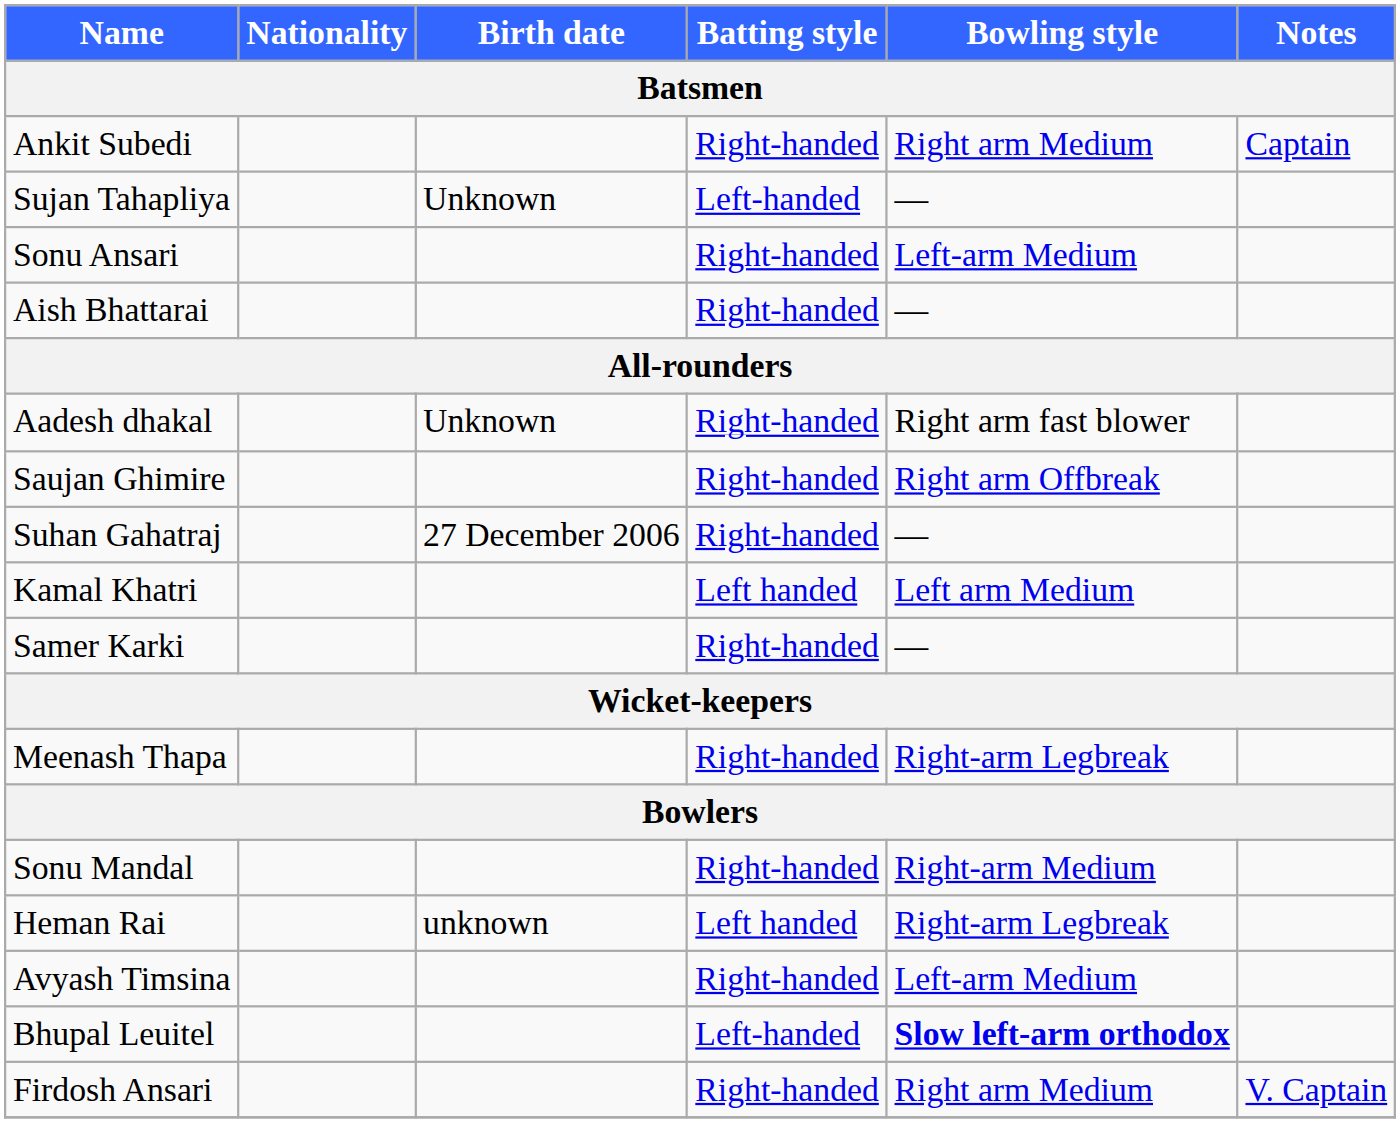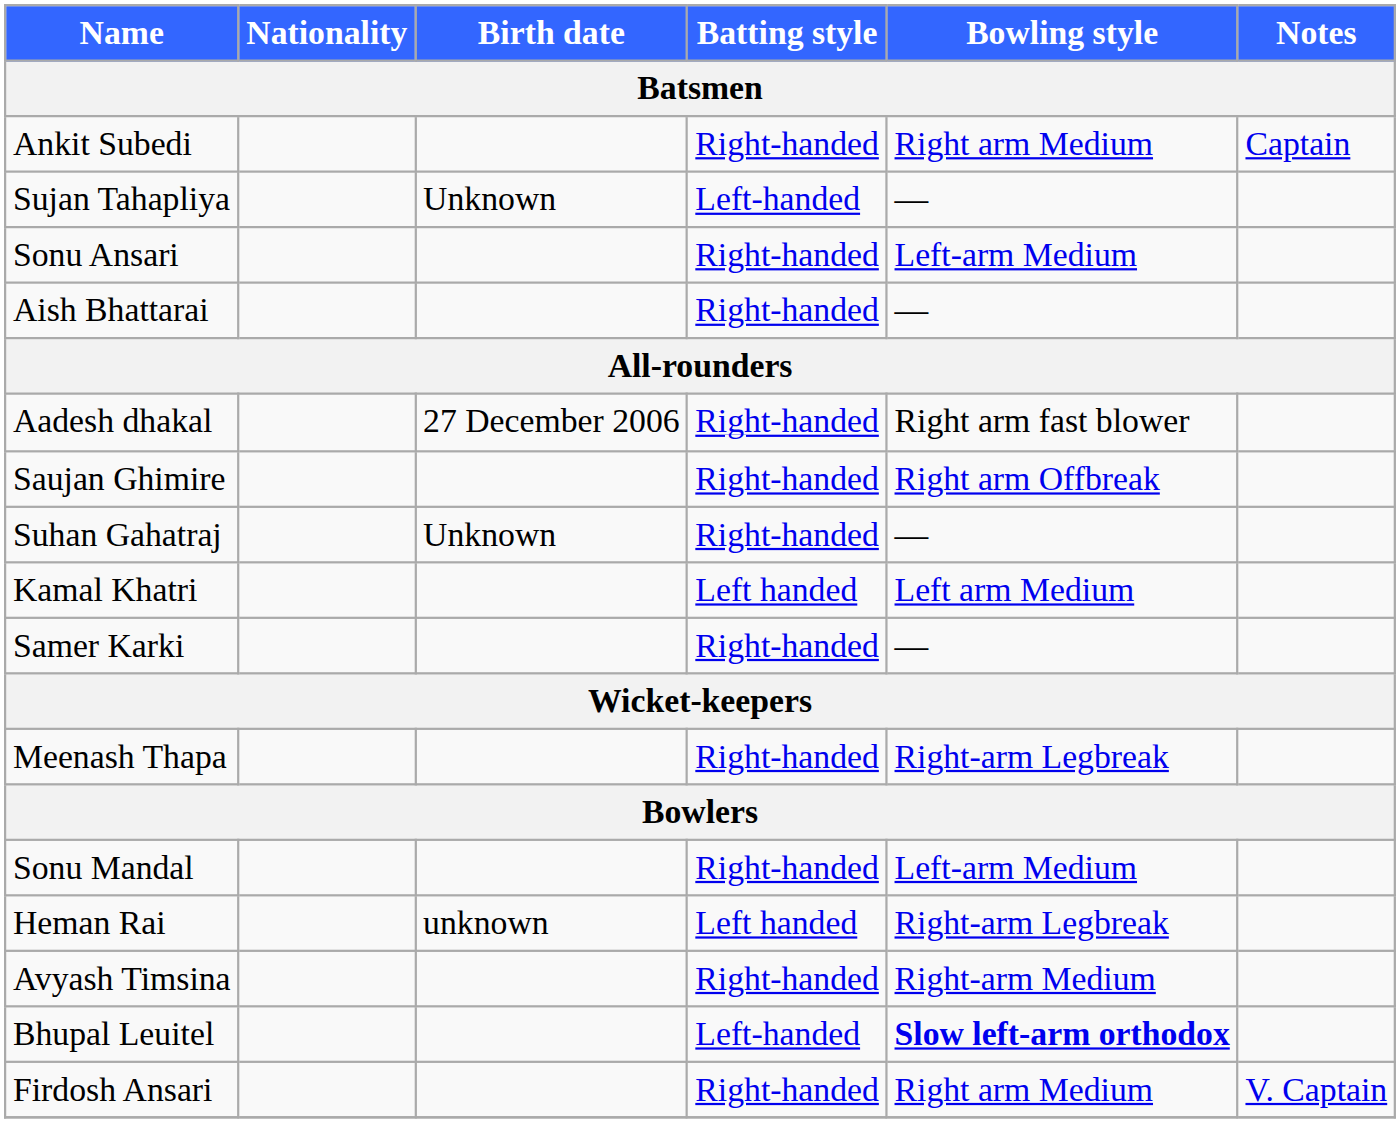(490, 421) Unknown -> (551, 421) 27 December 2006
(551, 533) 27 December 2006 -> (490, 533) Unknown
(1025, 867) Right-arm Medium -> (1016, 867) Left-arm Medium
(1016, 978) Left-arm Medium -> (1025, 978) Right-arm Medium
